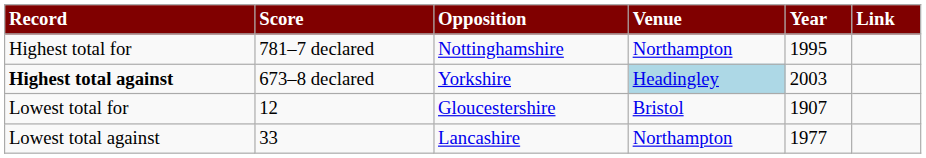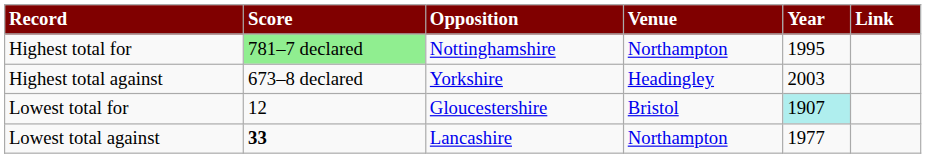(317, 49) no background -> (306, 49) lightgreen background
(91, 78) bold -> (86, 78) normal
(676, 78) lightblue background -> (671, 78) no background
(808, 108) no background -> (806, 108) paleturquoise background
(269, 138) normal -> (257, 138) bold
